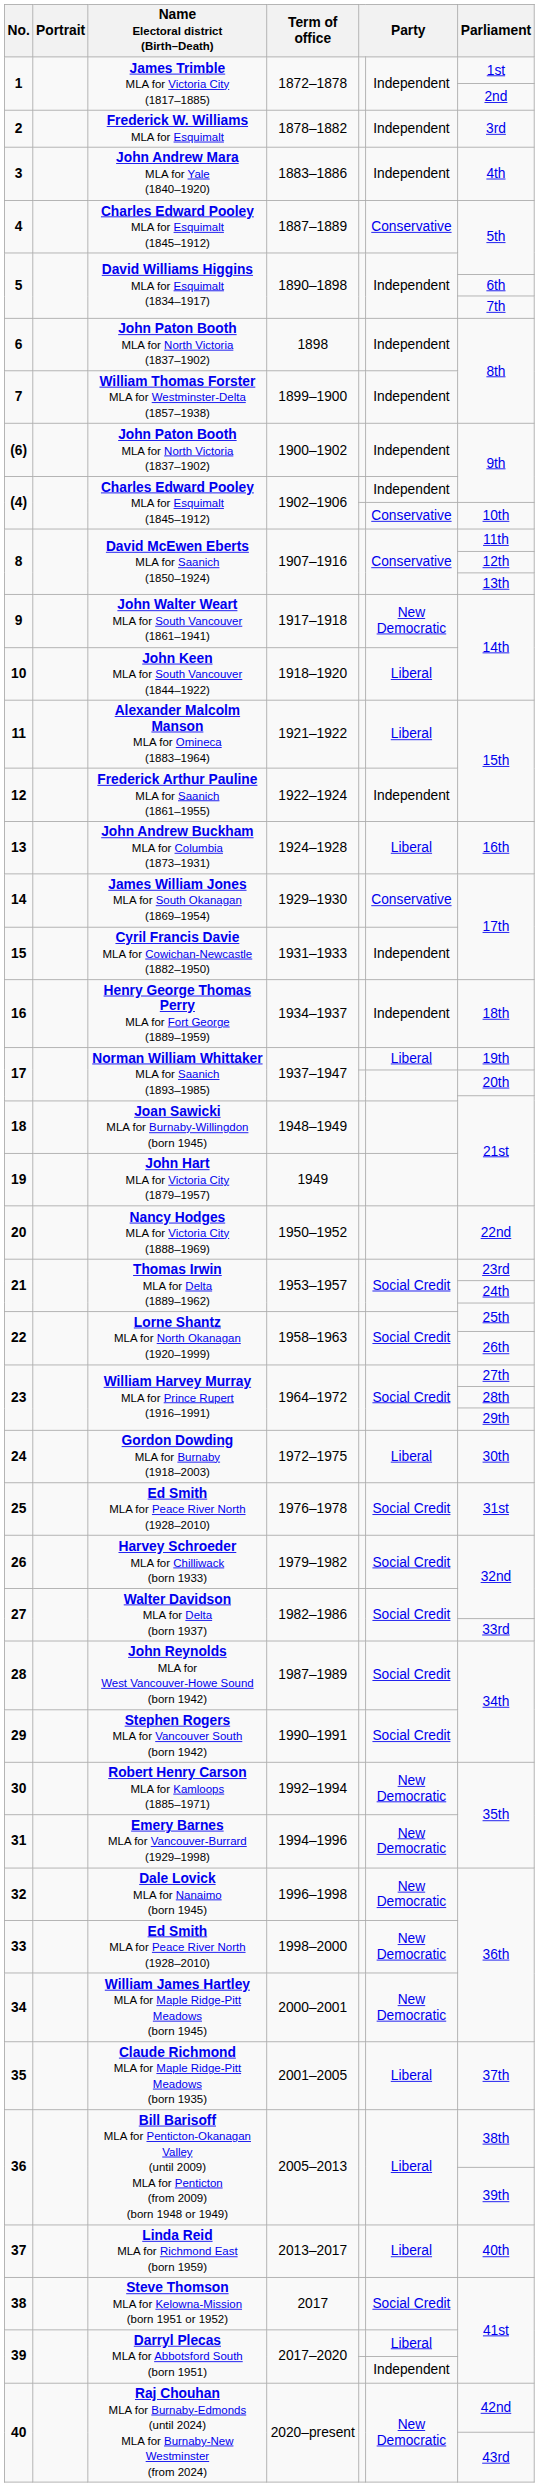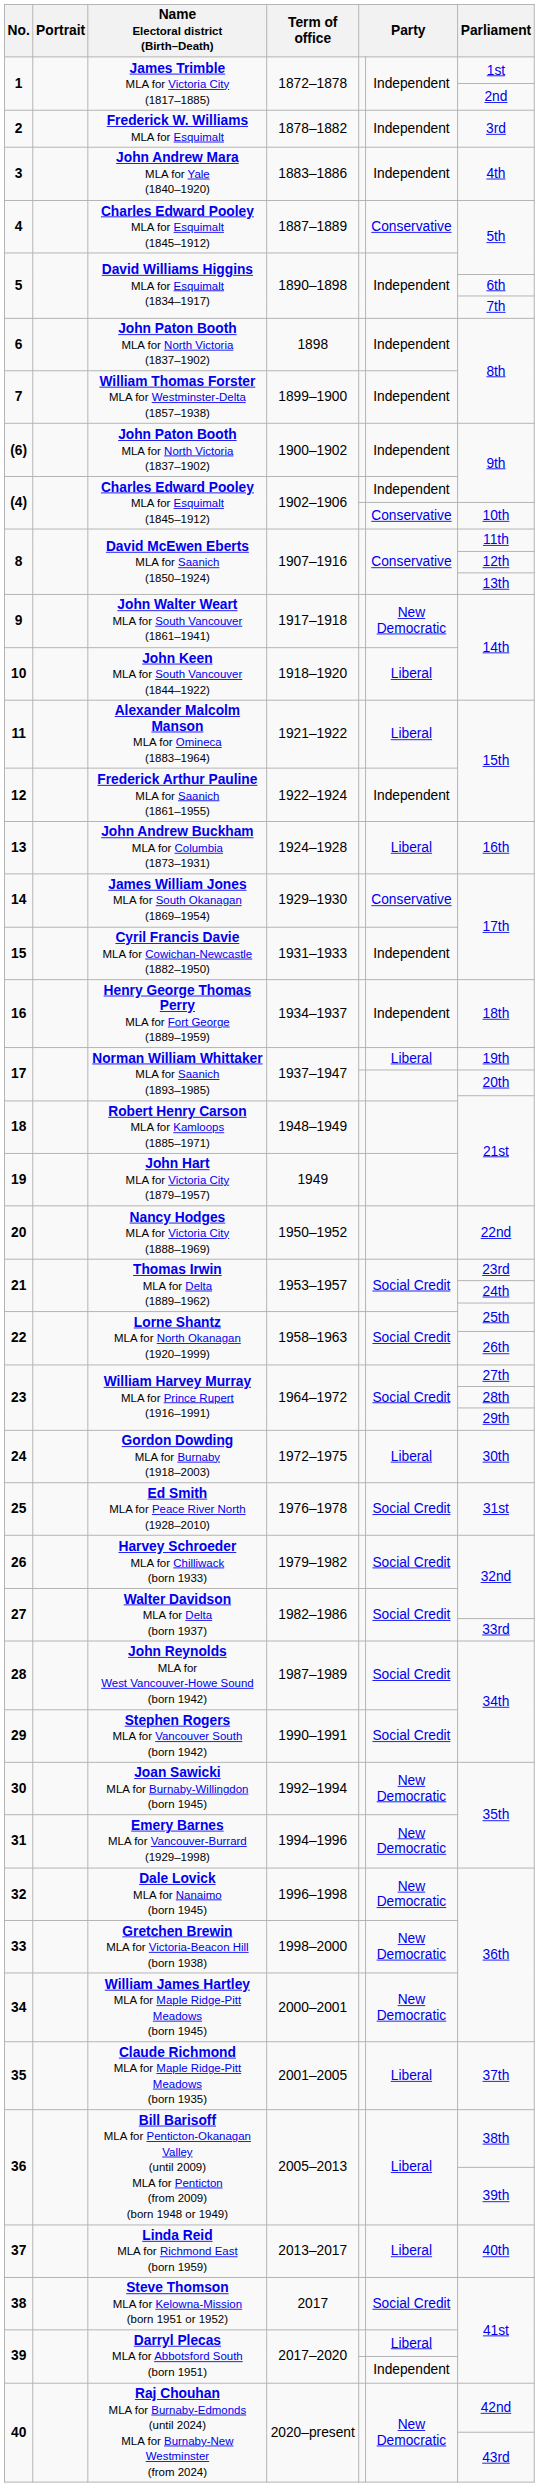(177, 1127) Joan Sawicki MLA for Burnaby-Willingdon (born 1945) -> (177, 1127) Robert Henry Carson MLA for Kamloops (1885–1971)
(177, 1788) Robert Henry Carson MLA for Kamloops (1885–1971) -> (177, 1788) Joan Sawicki MLA for Burnaby-Willingdon (born 1945)
(177, 1946) Ed Smith MLA for Peace River North (1928–2010) -> (177, 1946) Gretchen Brewin MLA for Victoria-Beacon Hill (born 1938)
